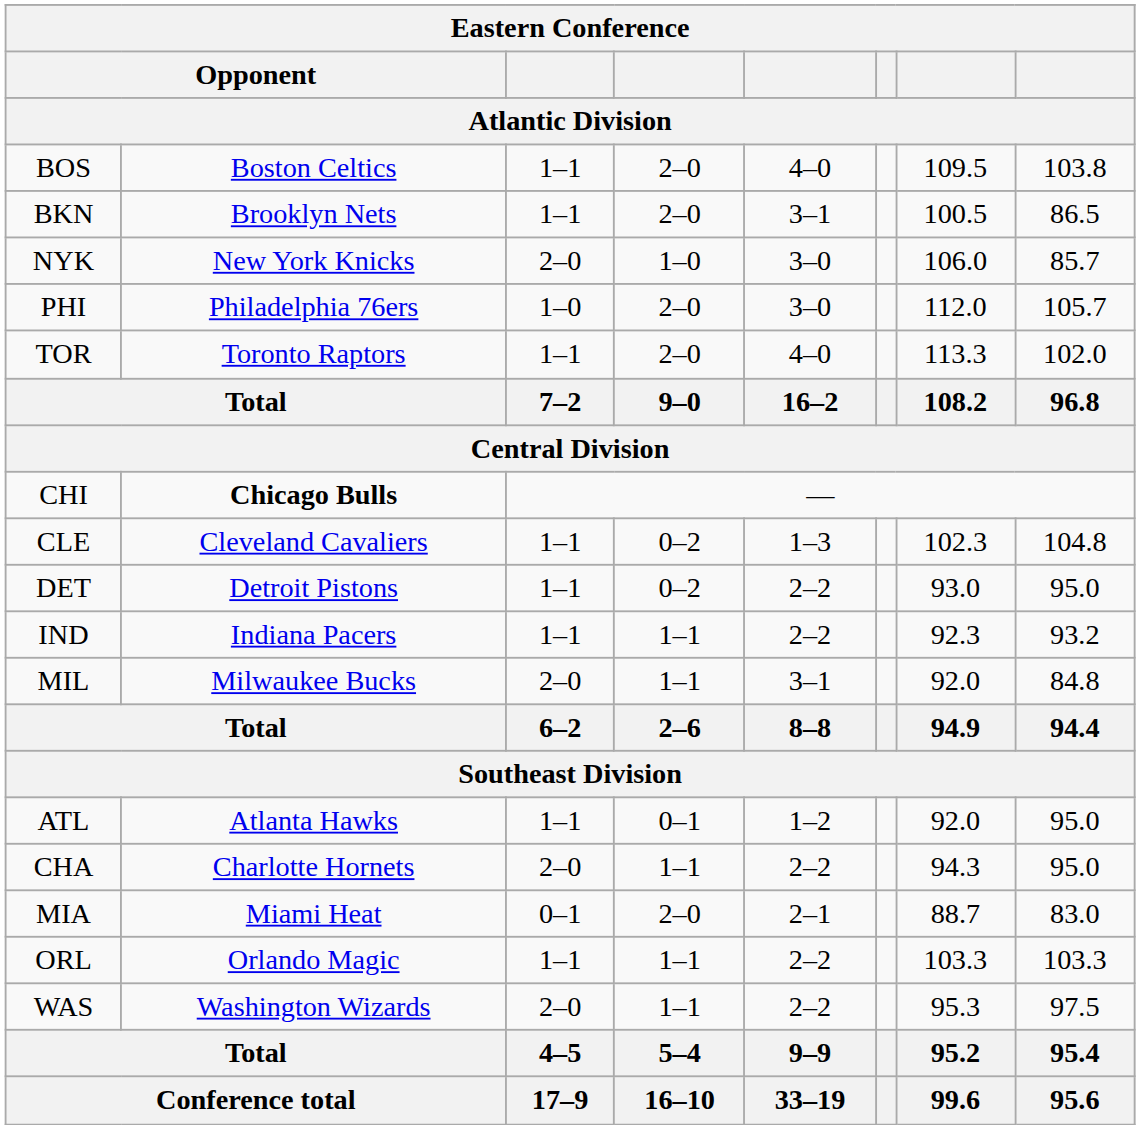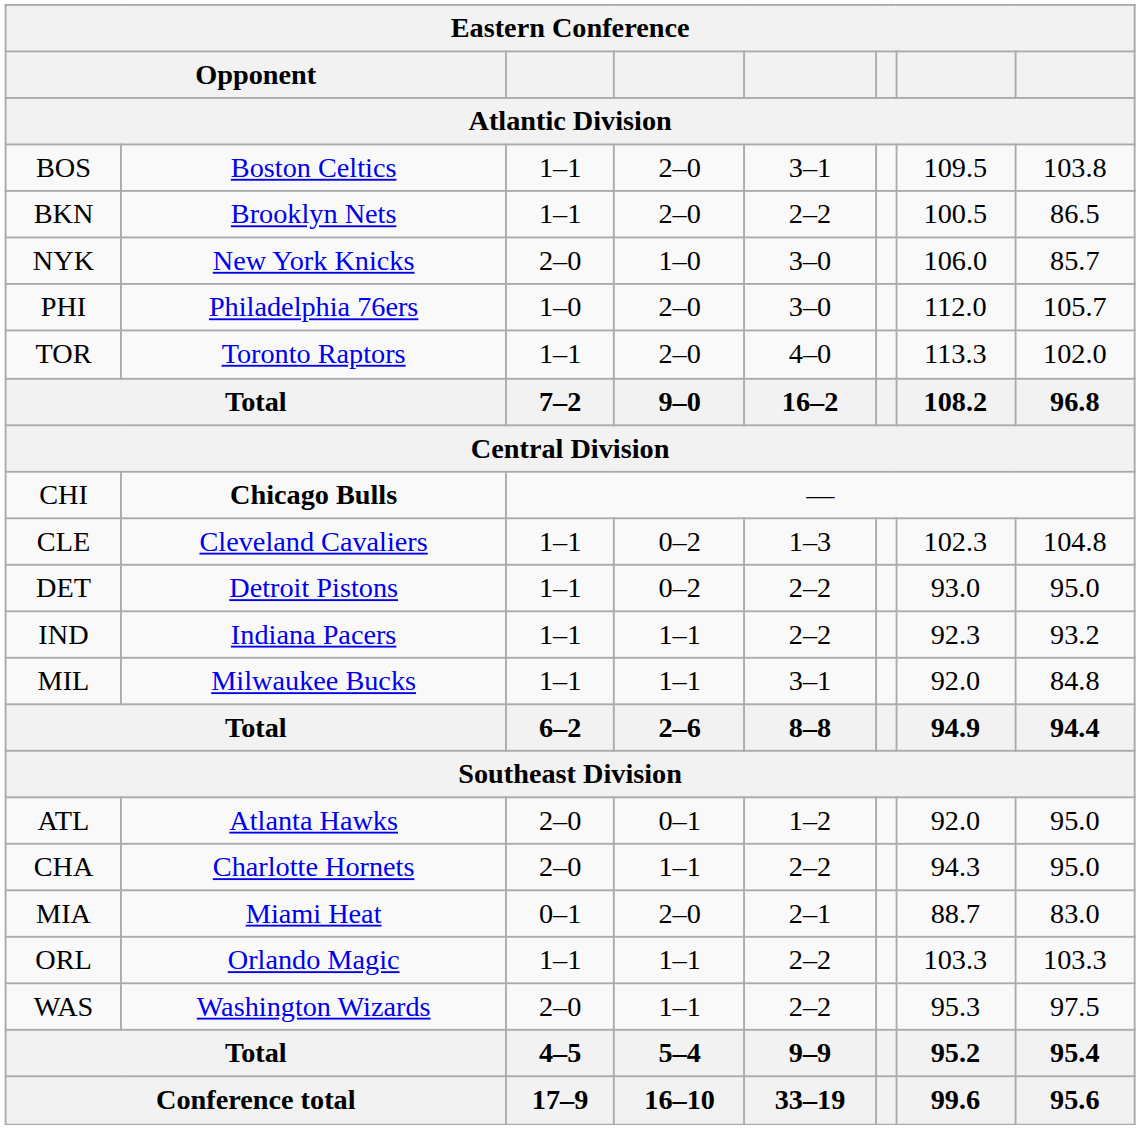(810, 167) 4–0 -> (810, 167) 3–1
(810, 214) 3–1 -> (810, 214) 2–2
(560, 680) 2–0 -> (560, 680) 1–1
(560, 820) 1–1 -> (560, 820) 2–0
